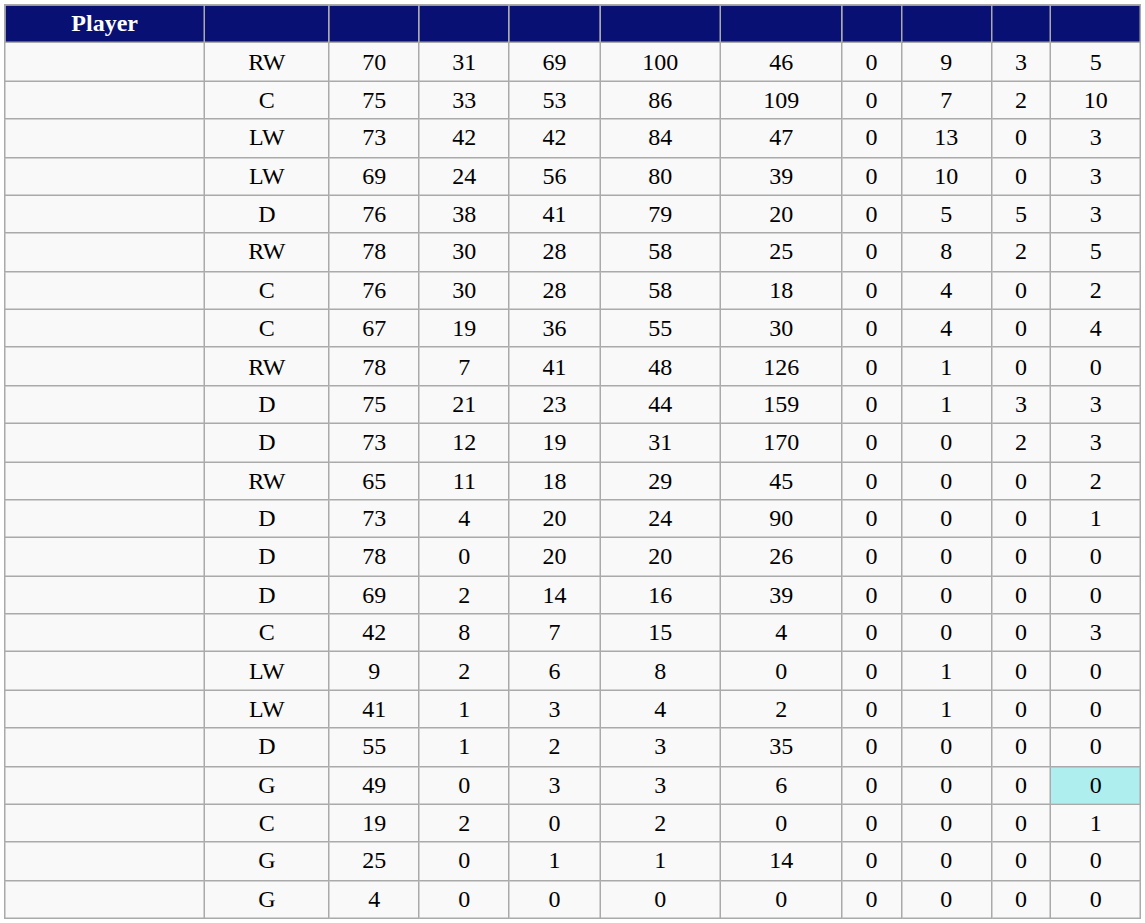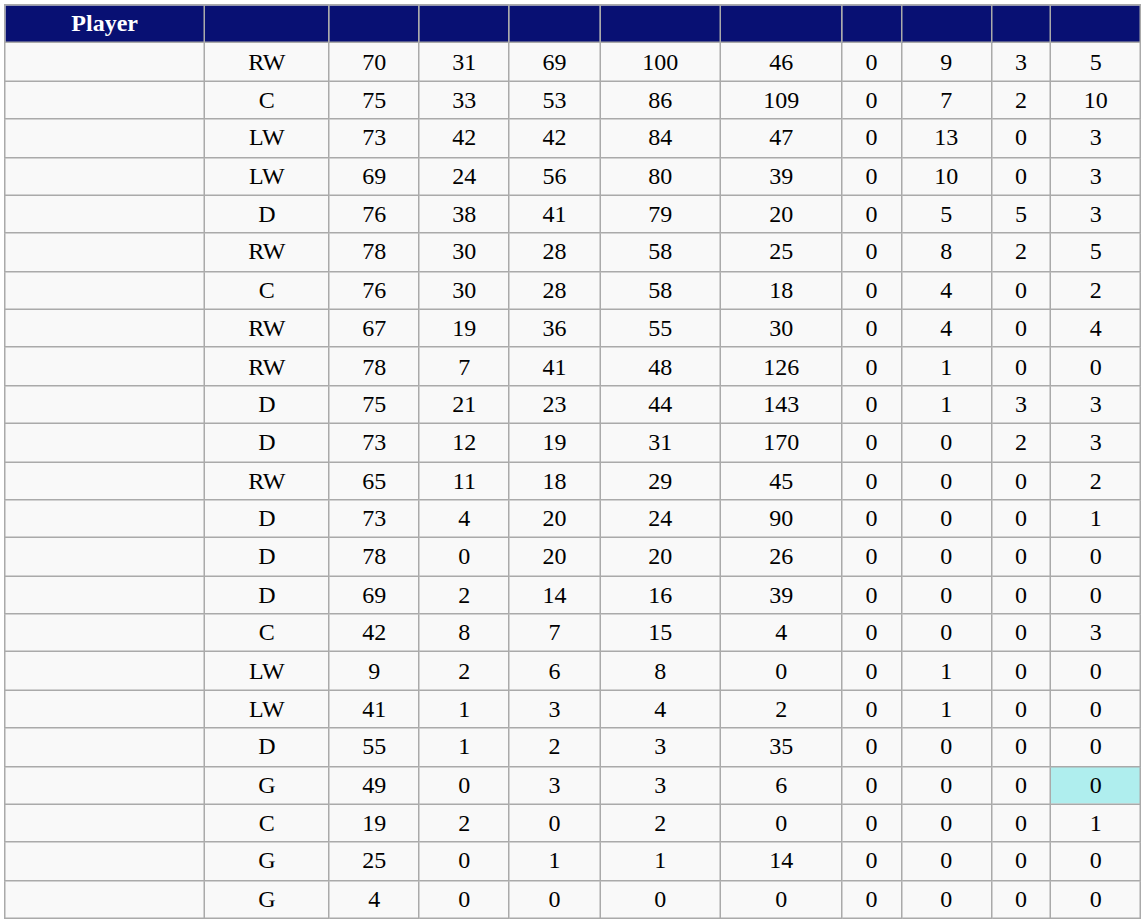(267, 328) C -> (267, 328) RW
(781, 404) 159 -> (781, 404) 143
